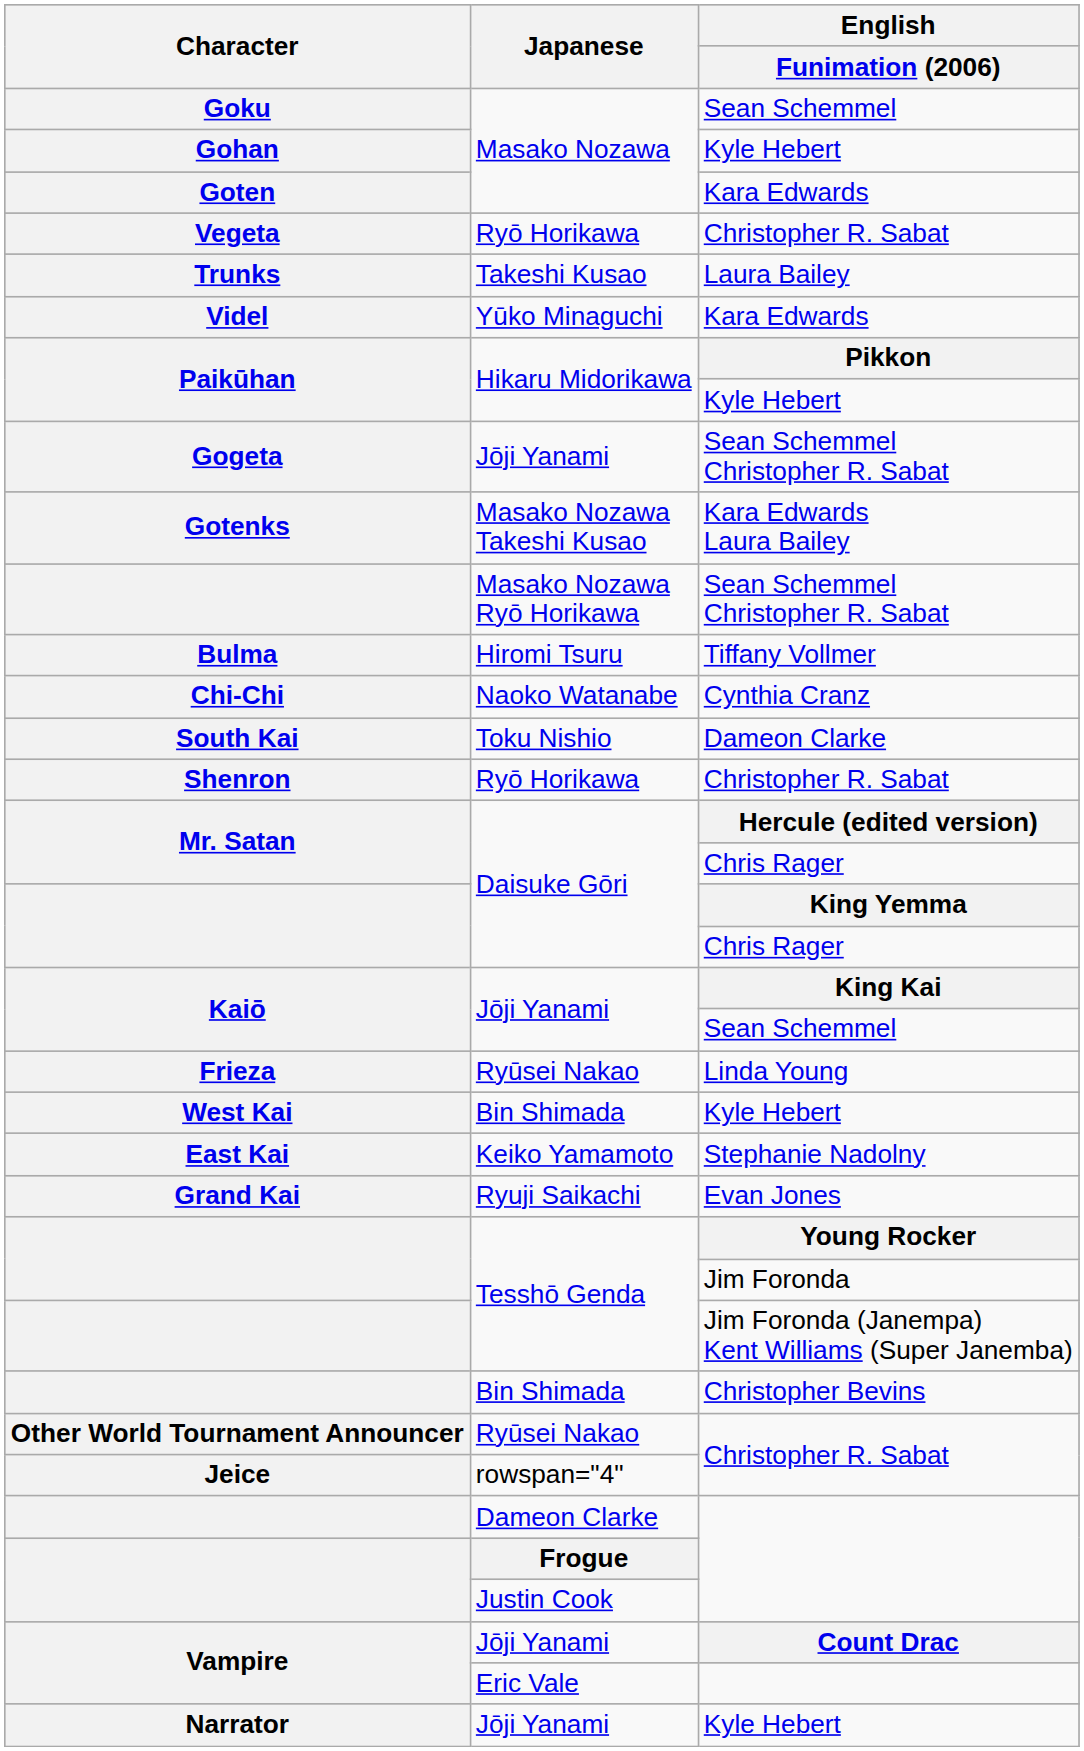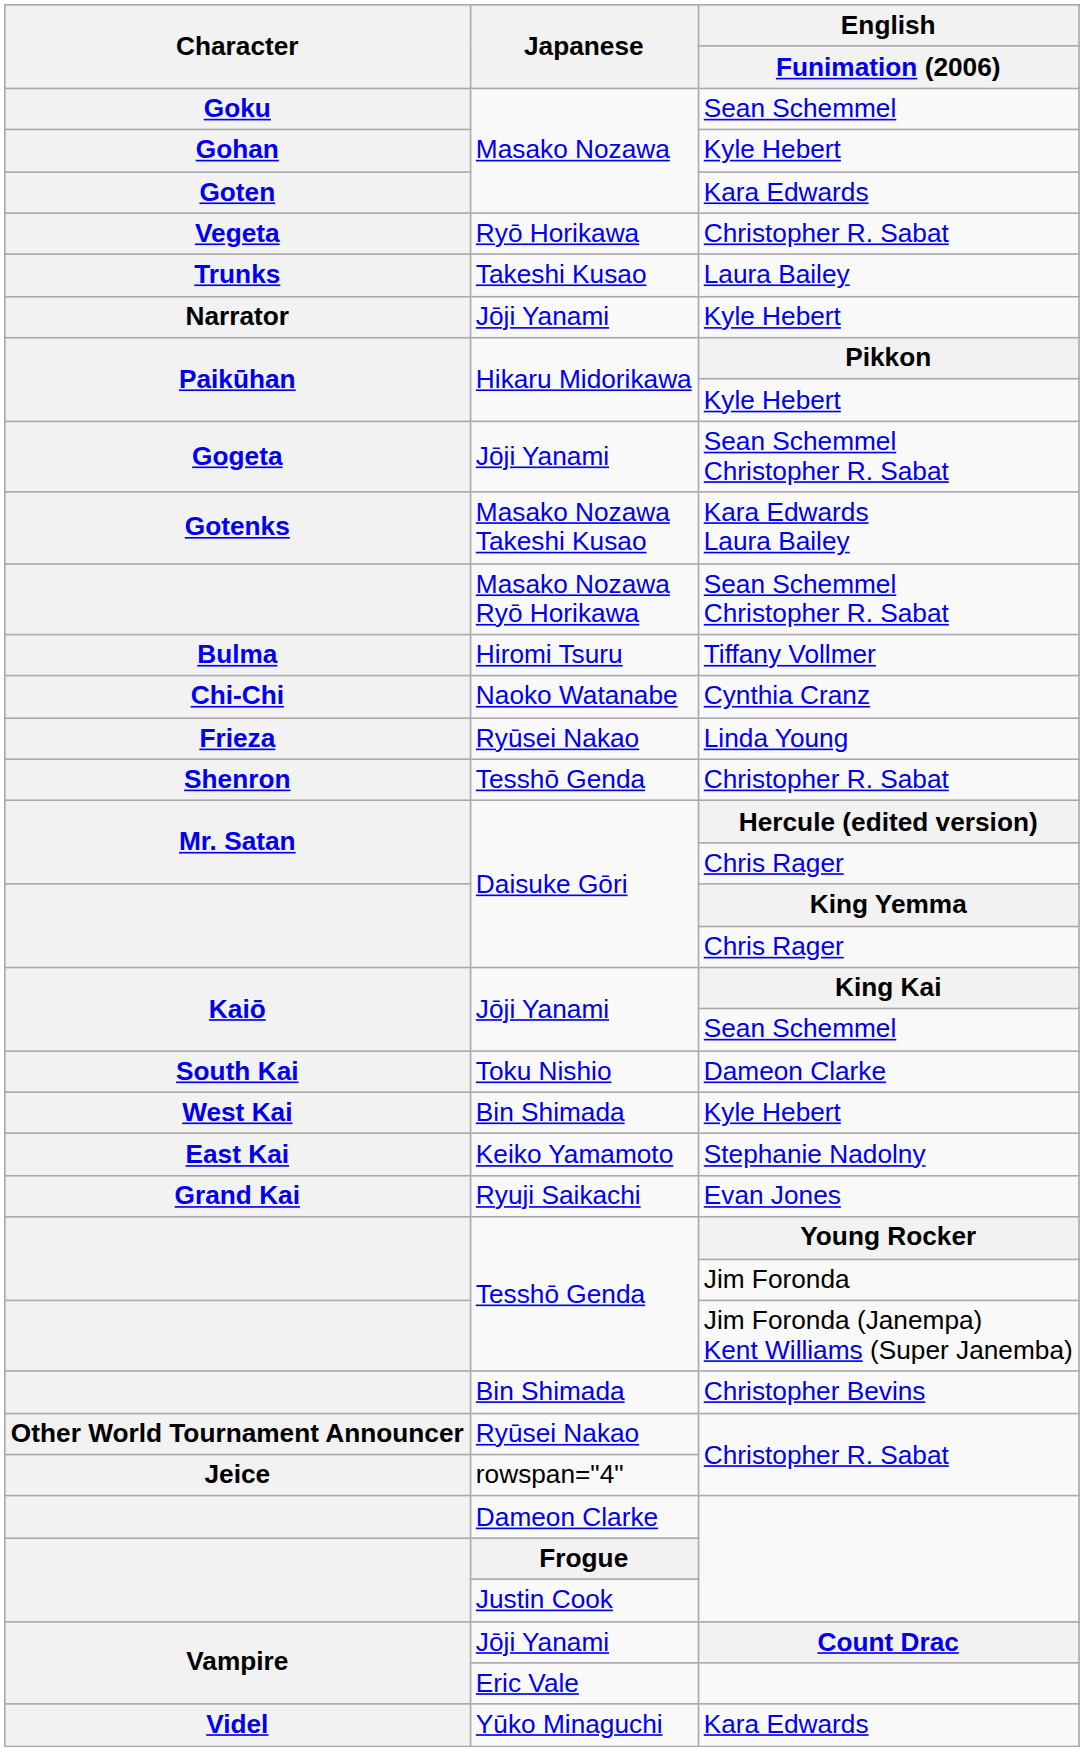rows swapped: (237, 316) <-> (237, 1724)
rows swapped: (237, 1071) <-> (237, 738)
(558, 779) Ryō Horikawa -> (560, 779) Tesshō Genda
